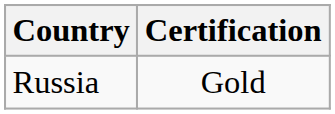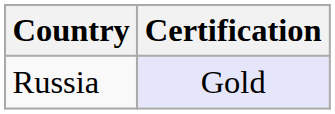(233, 81) no background -> (233, 81) lavender background
